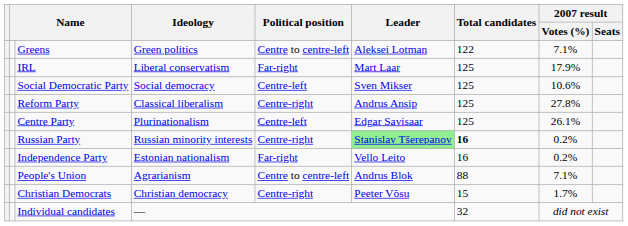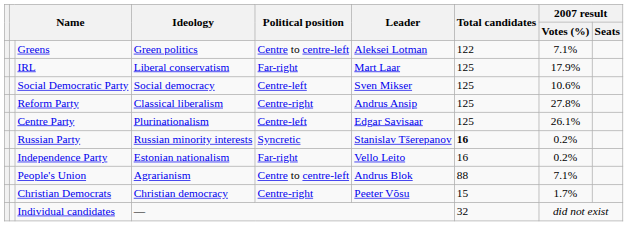(285, 139) Centre-right -> (279, 139) Syncretic
(403, 139) lightgreen background -> (403, 139) no background
